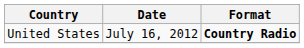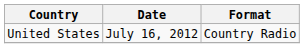(250, 33) bold -> (250, 33) normal
